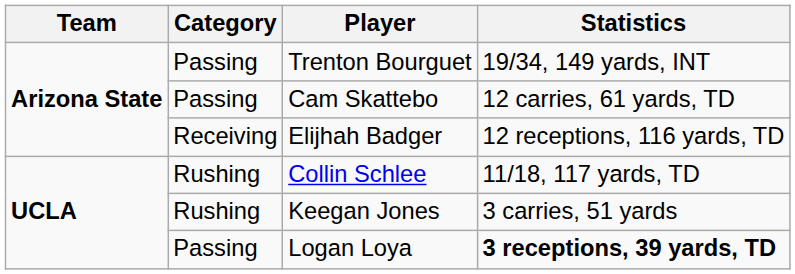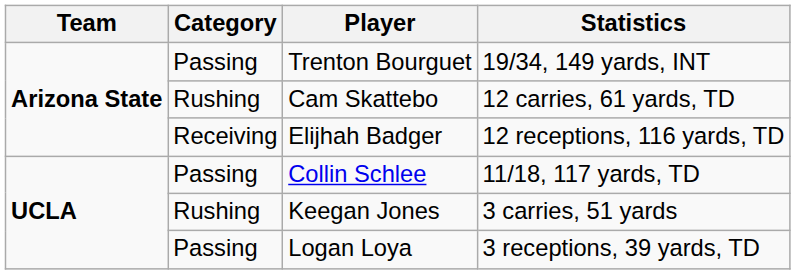(215, 99) Passing -> (217, 99) Rushing
(217, 174) Rushing -> (215, 174) Passing
(629, 249) bold -> (621, 249) normal
